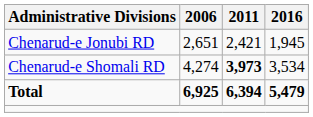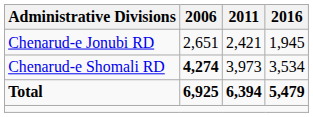(201, 67) normal -> (201, 67) bold
(244, 67) bold -> (244, 67) normal
